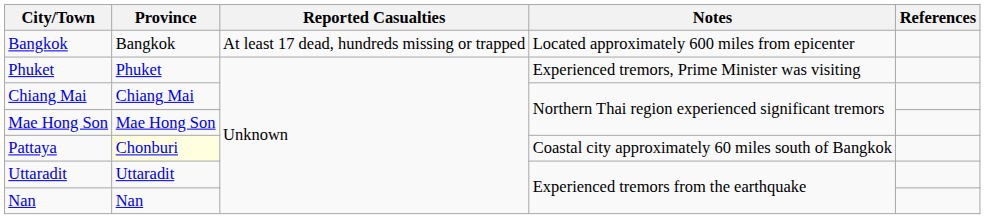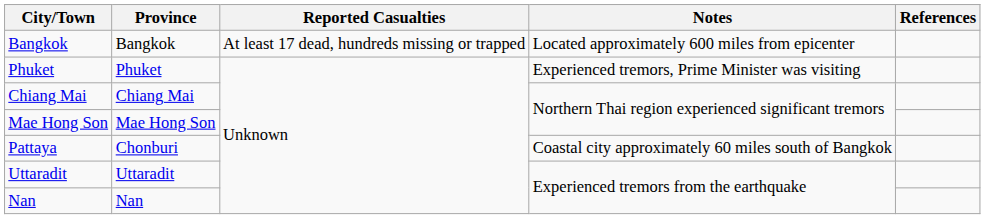(147, 148) lightyellow background -> (147, 148) no background
